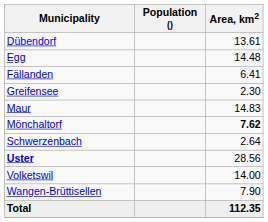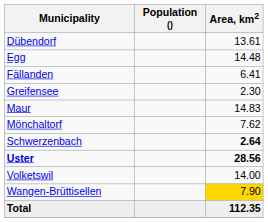(250, 125) bold -> (250, 125) normal
(250, 141) normal -> (250, 141) bold
(247, 158) normal -> (247, 158) bold
(250, 192) no background -> (250, 192) gold background
